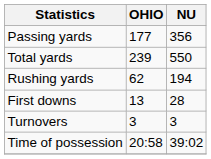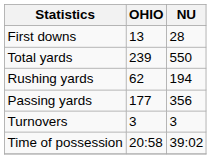rows swapped: (42, 100) <-> (50, 36)
